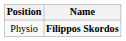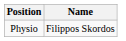(82, 28) bold -> (80, 28) normal
